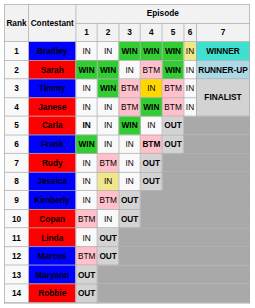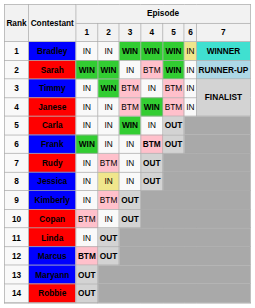(151, 89) gold background -> (152, 89) no background
(87, 126) bold -> (87, 126) normal
(87, 256) normal -> (87, 256) bold
